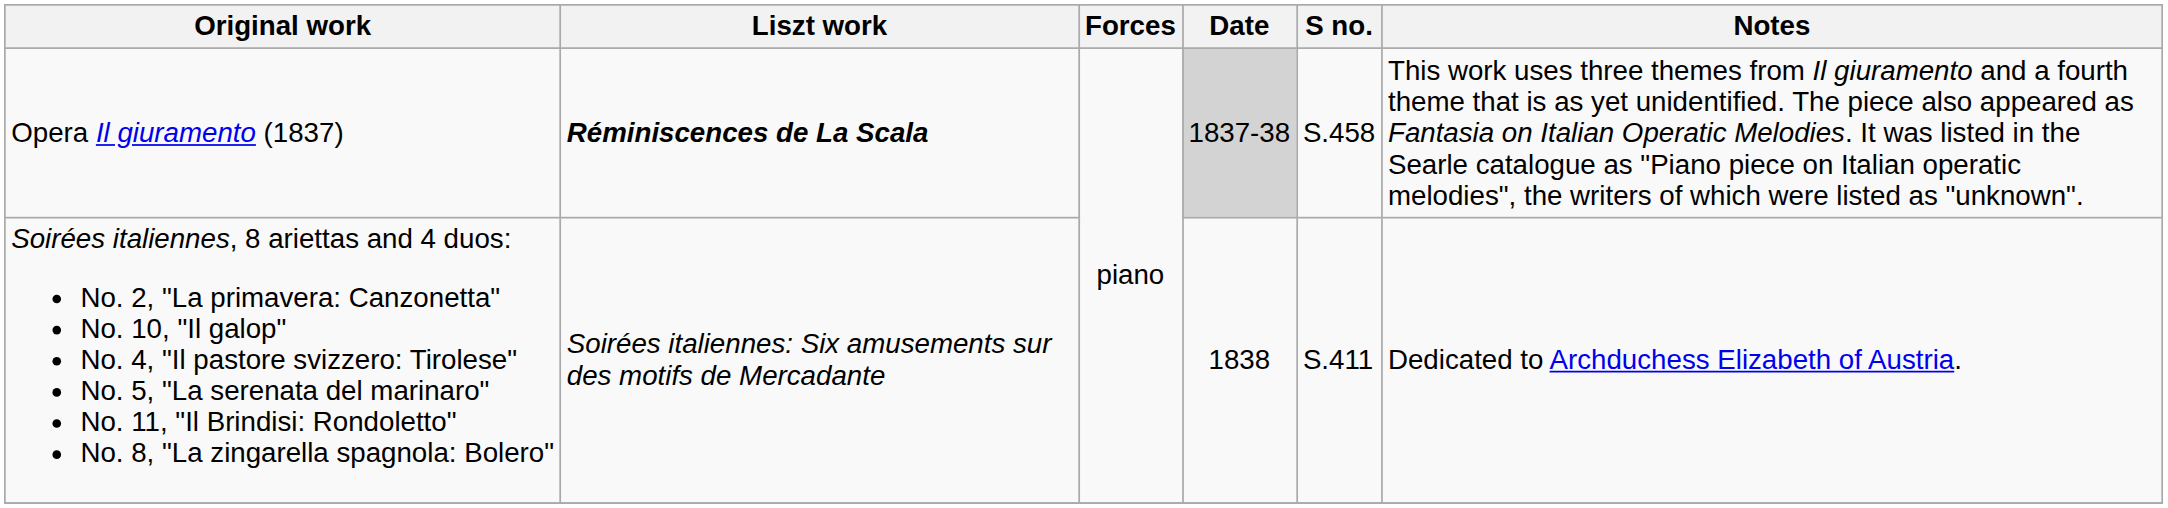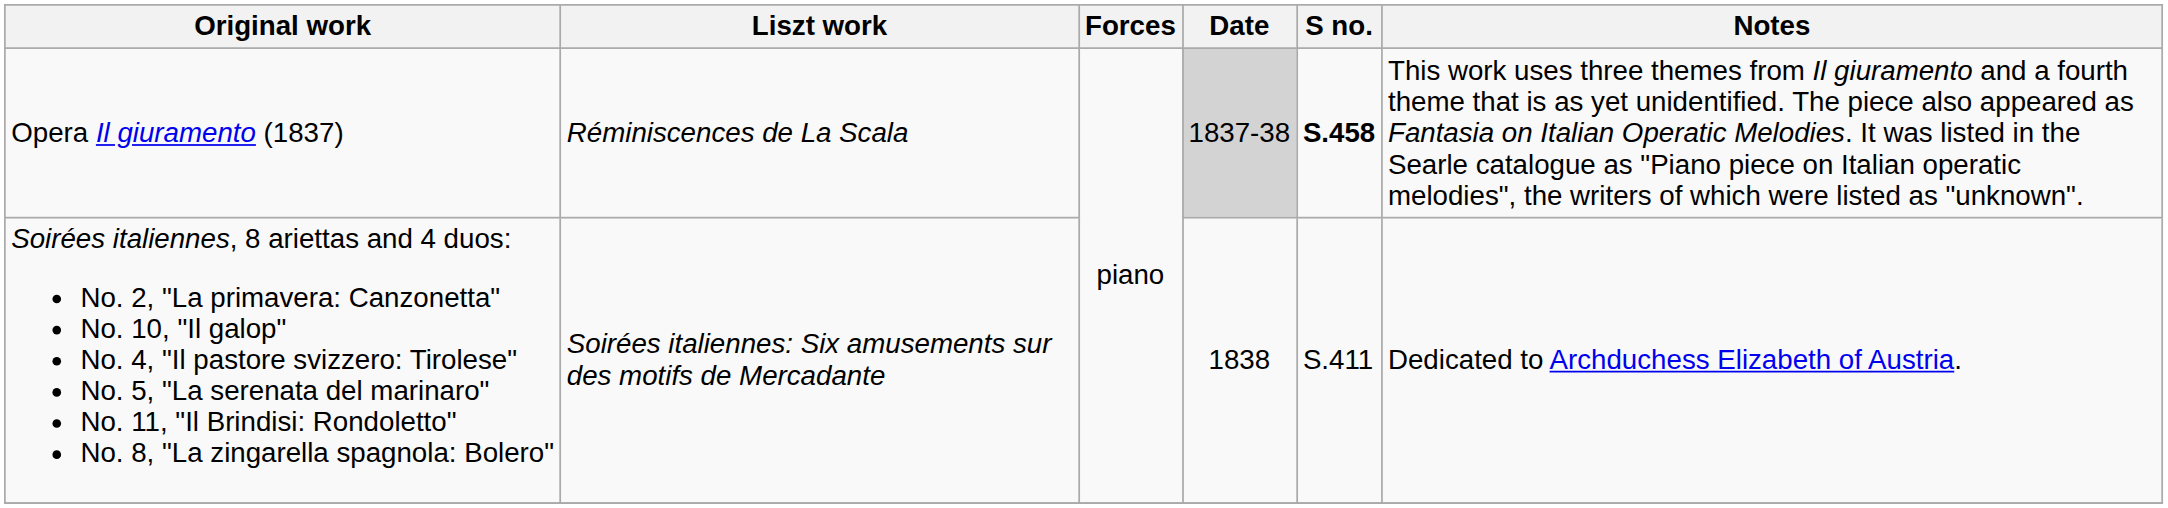(748, 132) bold -> (738, 132) normal
(1339, 132) normal -> (1339, 132) bold
